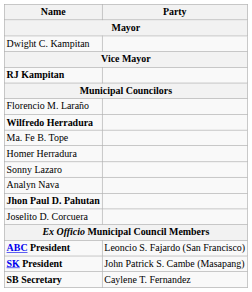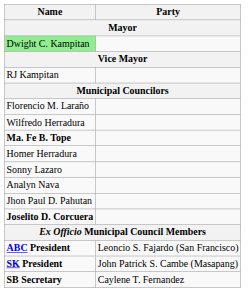(48, 43) no background -> (48, 43) lightgreen background
(35, 75) bold -> (33, 75) normal
(50, 122) bold -> (46, 122) normal
(37, 138) normal -> (39, 138) bold
(53, 201) bold -> (49, 201) normal
(47, 216) normal -> (50, 216) bold
